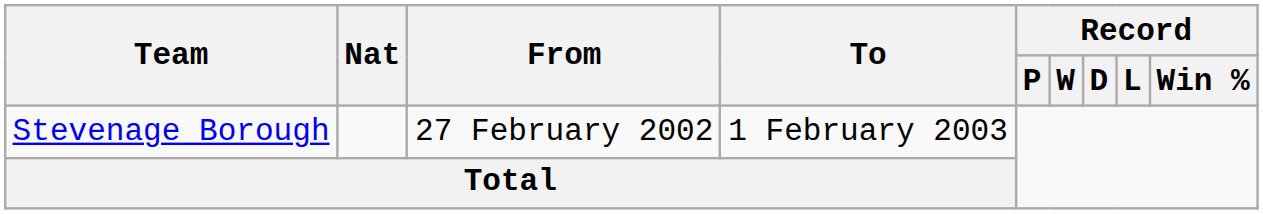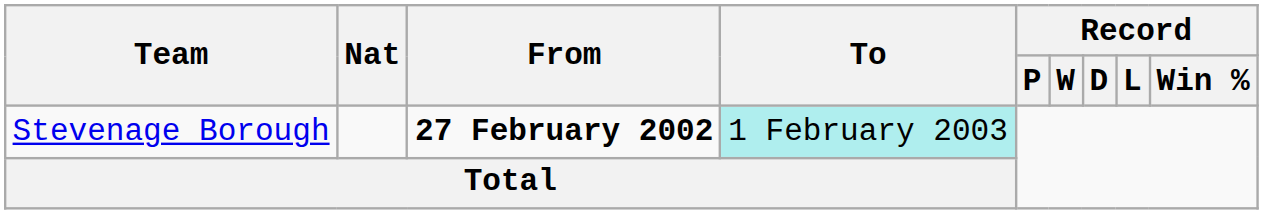(564, 132) normal -> (564, 132) bold
(868, 132) no background -> (868, 132) paleturquoise background
